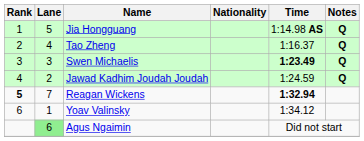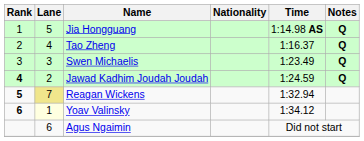(297, 62) bold -> (297, 62) normal
(19, 78) normal -> (19, 78) bold
(49, 95) no background -> (49, 95) khaki background
(297, 95) bold -> (297, 95) normal
(19, 111) normal -> (19, 111) bold
(49, 111) no background -> (49, 111) lightyellow background
(49, 128) lightgreen background -> (49, 128) no background
